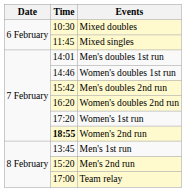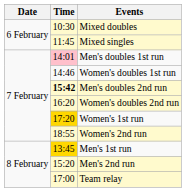(64, 57) no background -> (64, 57) pink background
(64, 88) normal -> (64, 88) bold
(64, 118) no background -> (64, 118) gold background
(64, 133) bold -> (64, 133) normal
(64, 149) no background -> (64, 149) gold background
